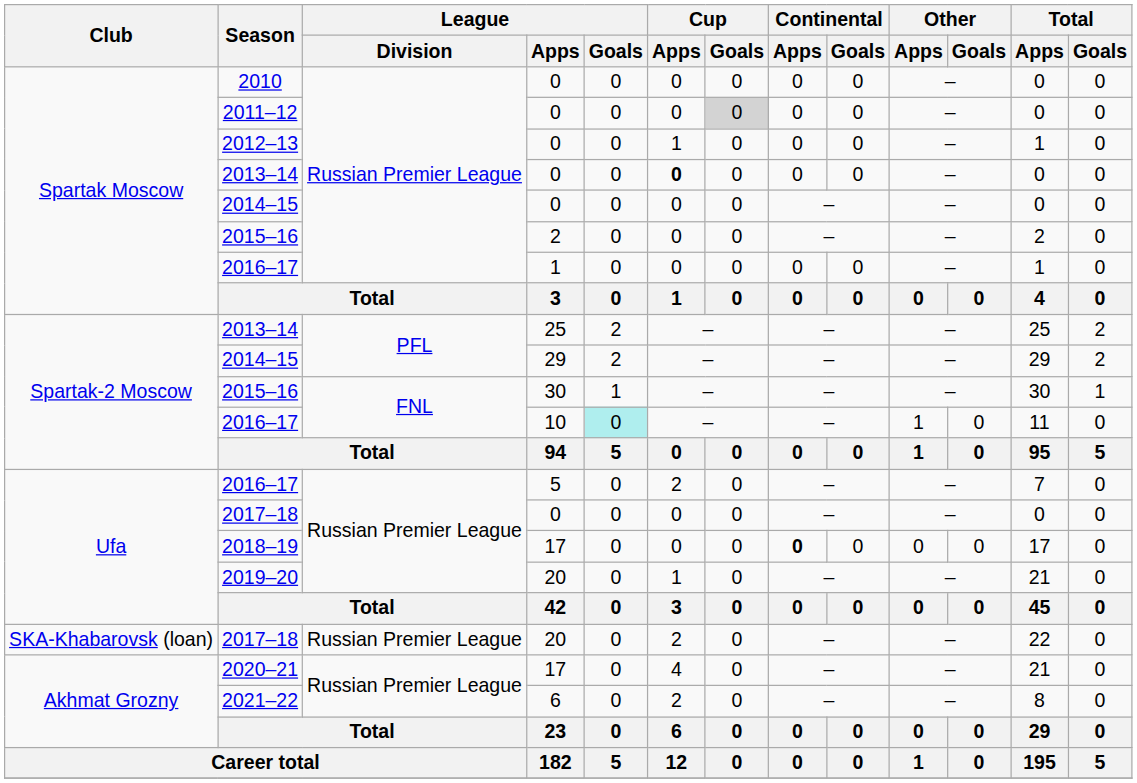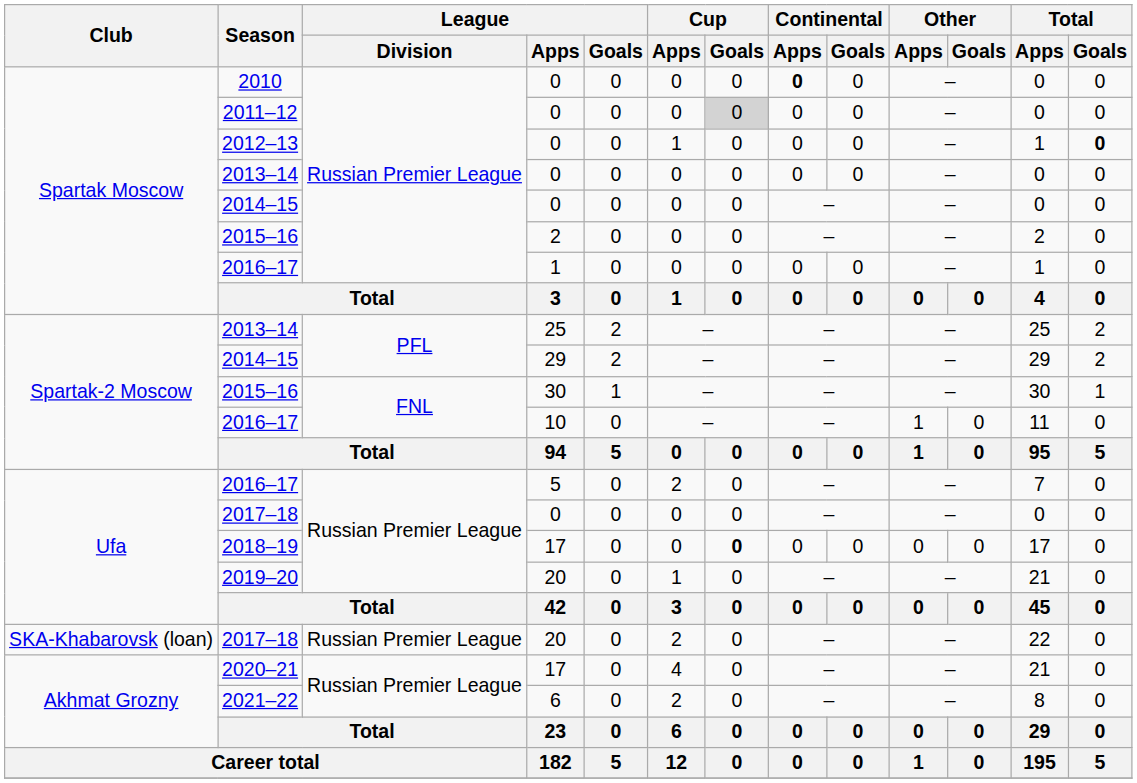(797, 81) normal -> (797, 81) bold
(1100, 143) normal -> (1100, 143) bold
(676, 174) bold -> (676, 174) normal
(616, 422) paleturquoise background -> (616, 422) no background
(737, 546) normal -> (737, 546) bold
(797, 546) bold -> (797, 546) normal
